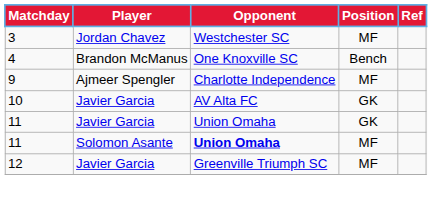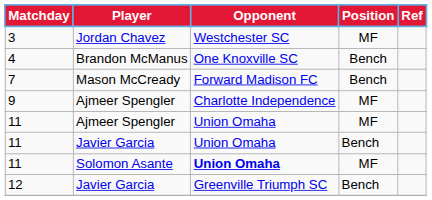+ row: (12, 79)
- row: (15, 100)
+ row: (15, 121)
(368, 121) GK -> (360, 143) Bench
(368, 164) MF -> (360, 185) Bench
